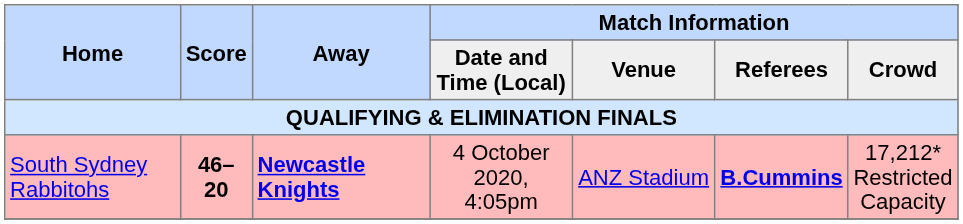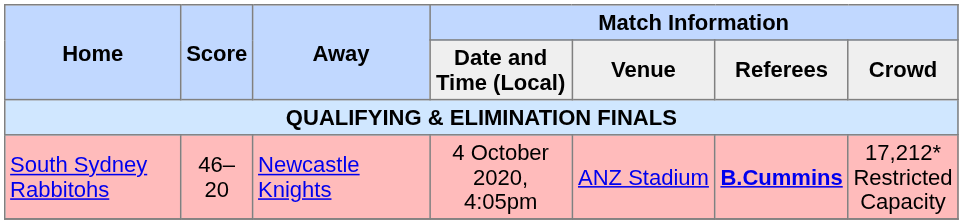(216, 177) bold -> (217, 177) normal
(311, 177) bold -> (309, 177) normal
